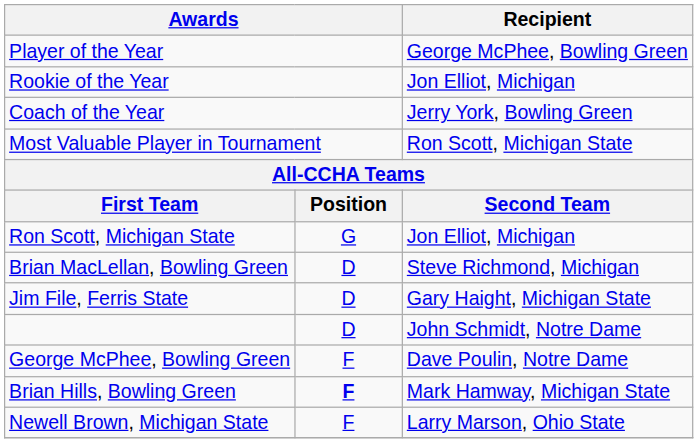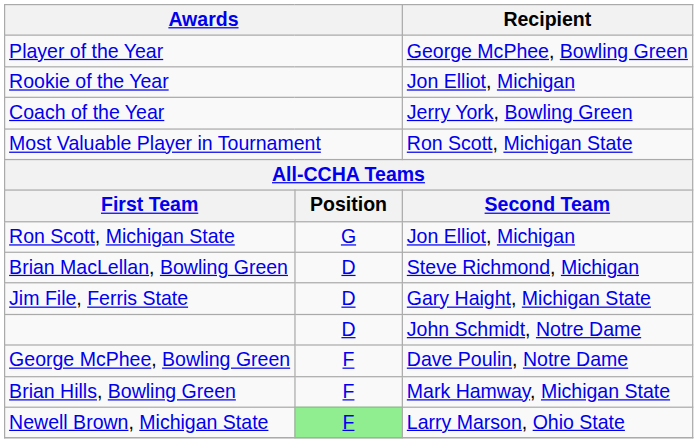(348, 391) bold -> (348, 391) normal
(348, 422) no background -> (348, 422) lightgreen background
